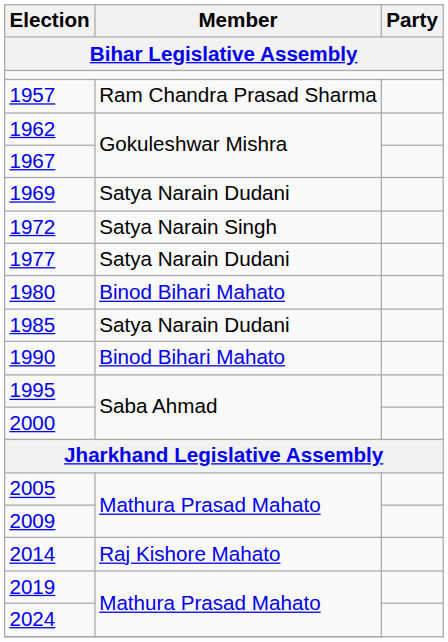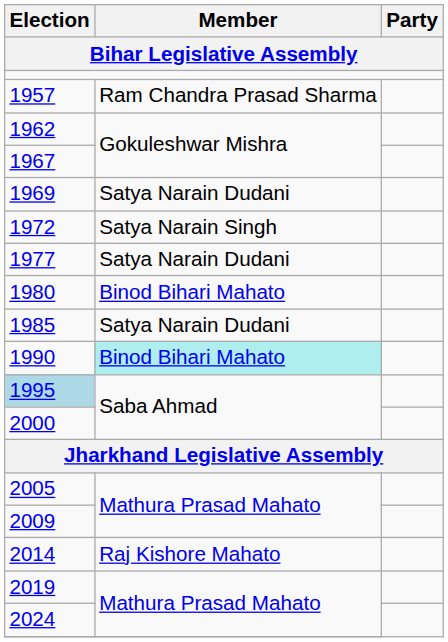(192, 357) no background -> (192, 357) paleturquoise background
(32, 390) no background -> (32, 390) lightblue background
